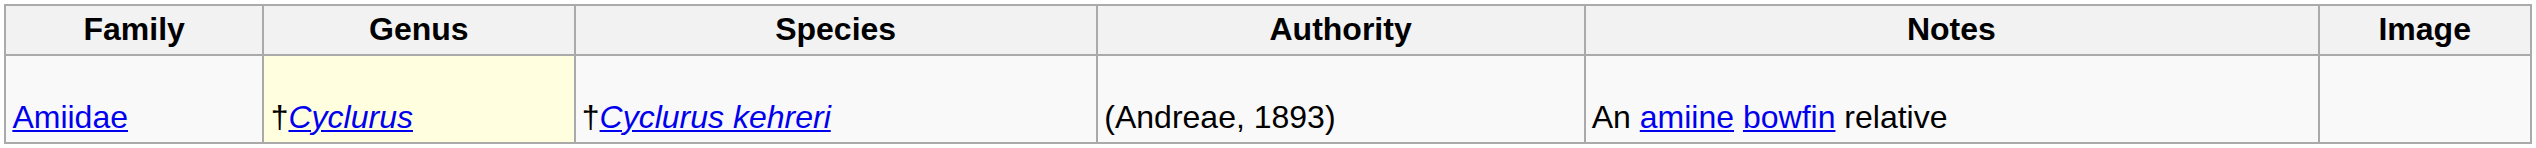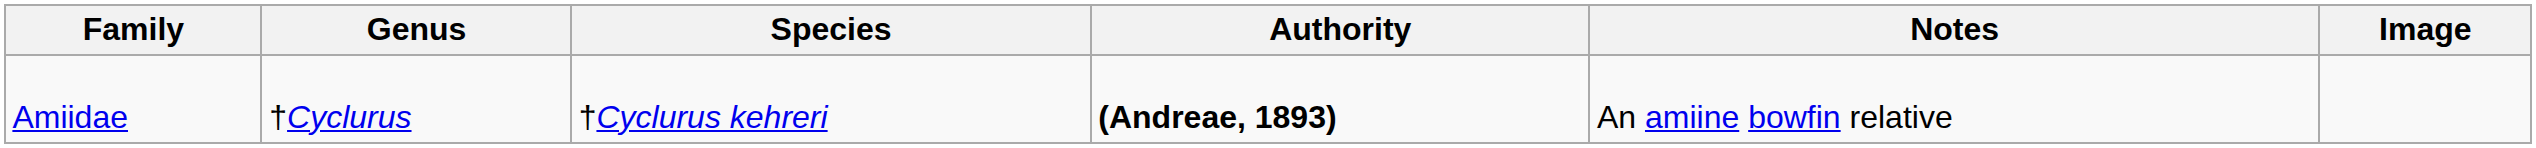(342, 116) lightyellow background -> (340, 116) no background
(1220, 116) normal -> (1217, 116) bold
